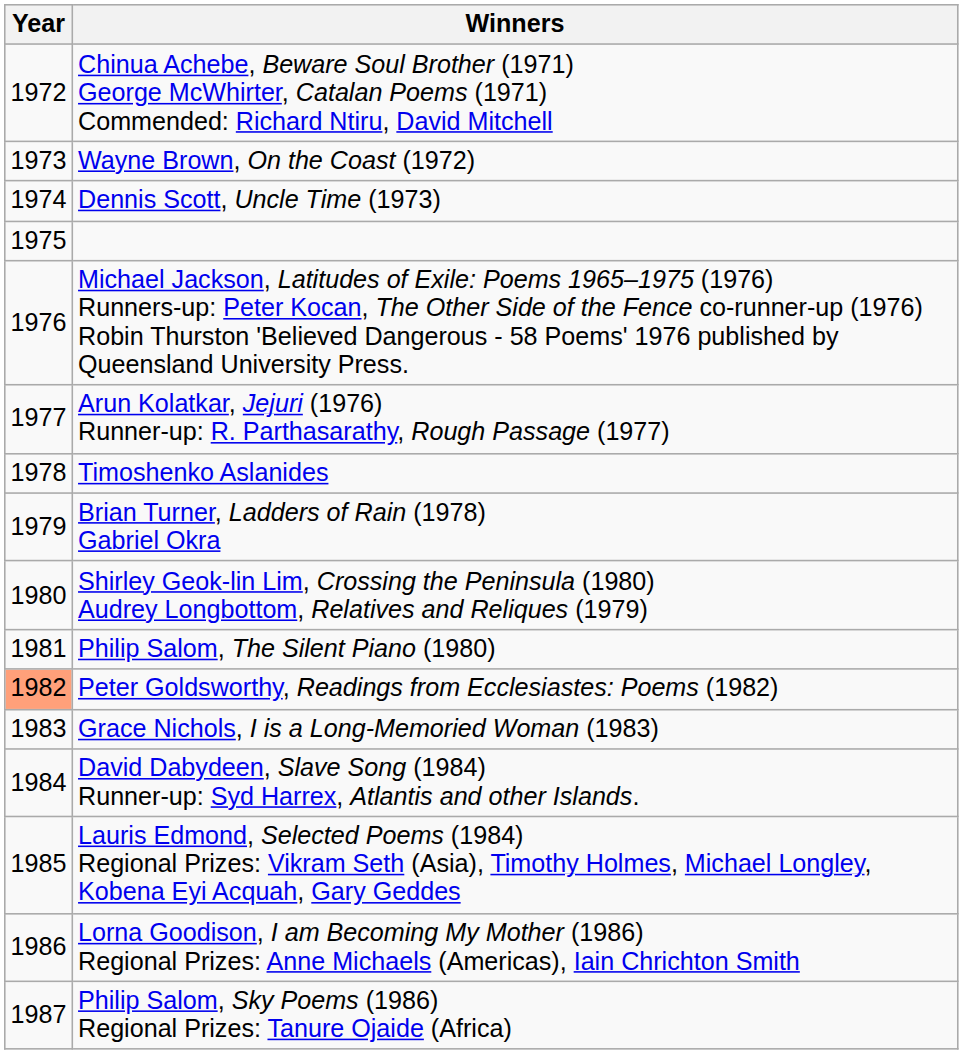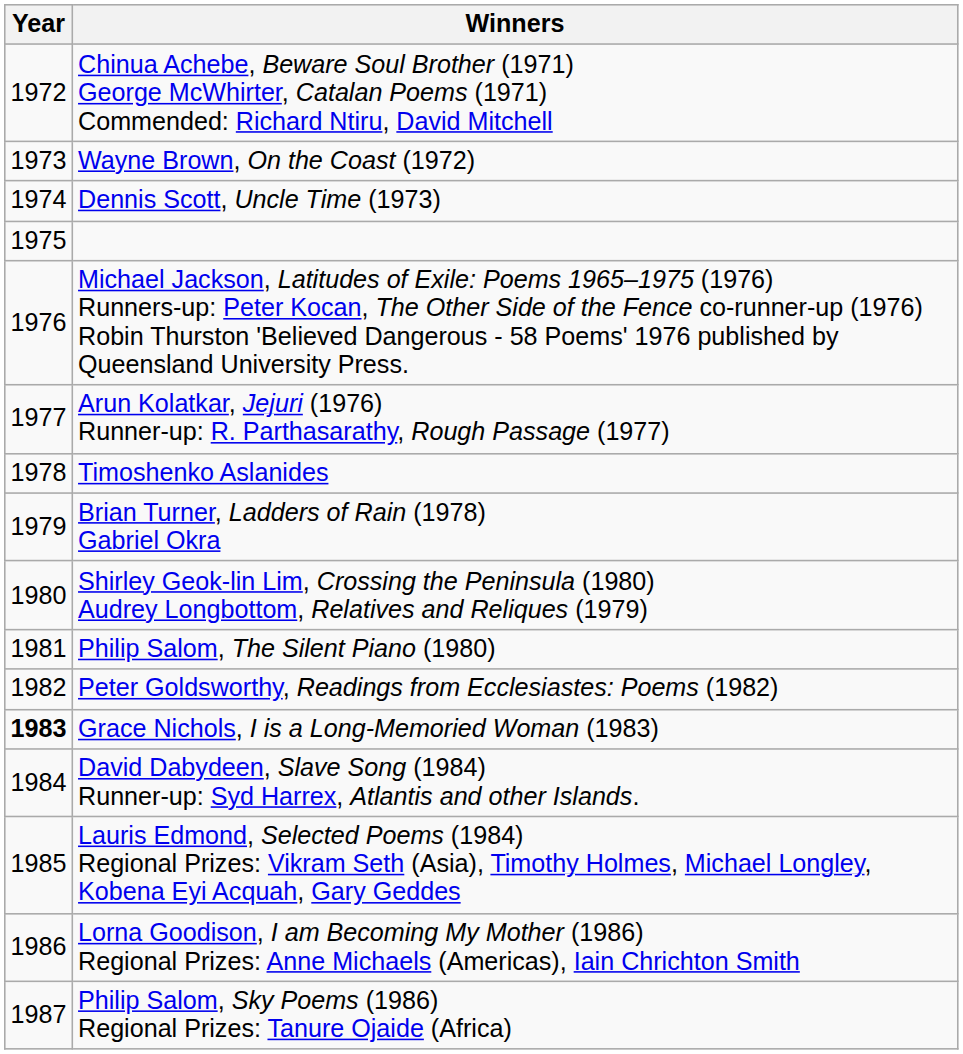(39, 688) lightsalmon background -> (39, 688) no background
(39, 728) normal -> (39, 728) bold
